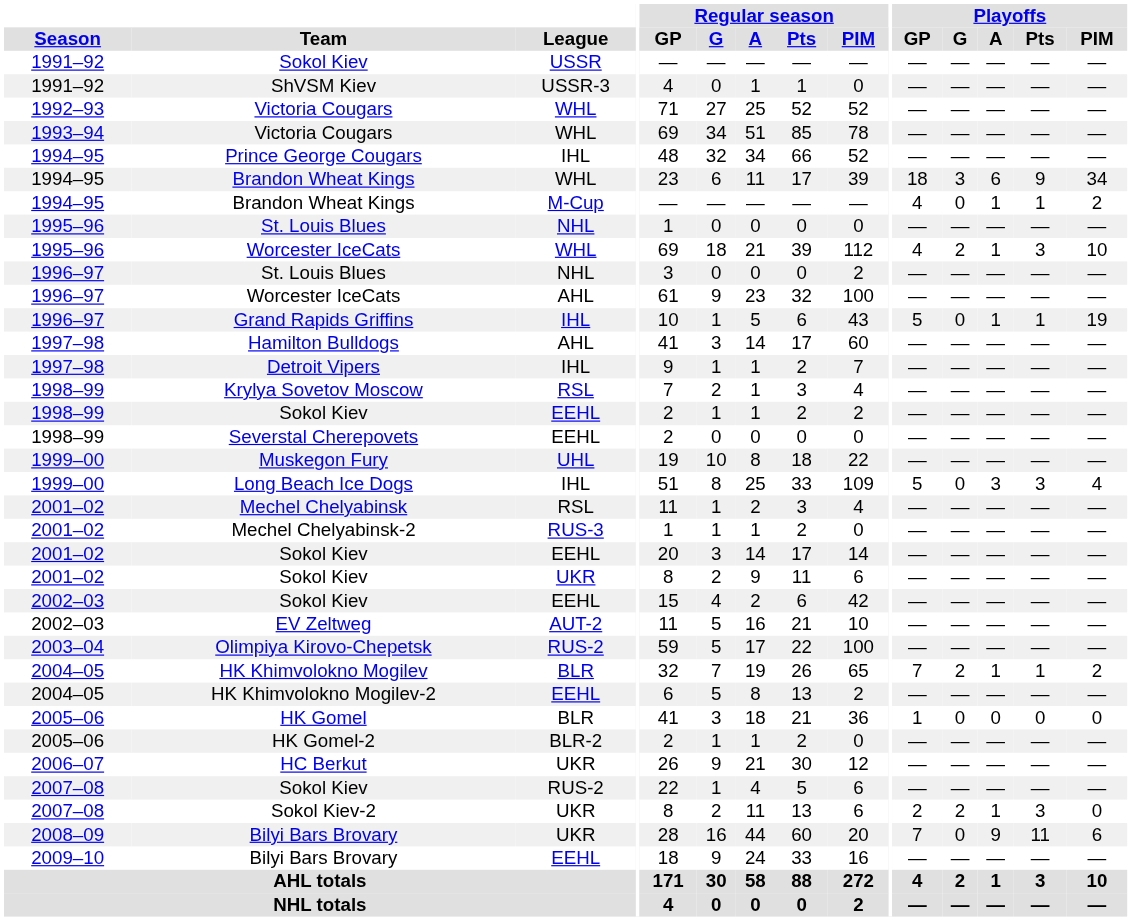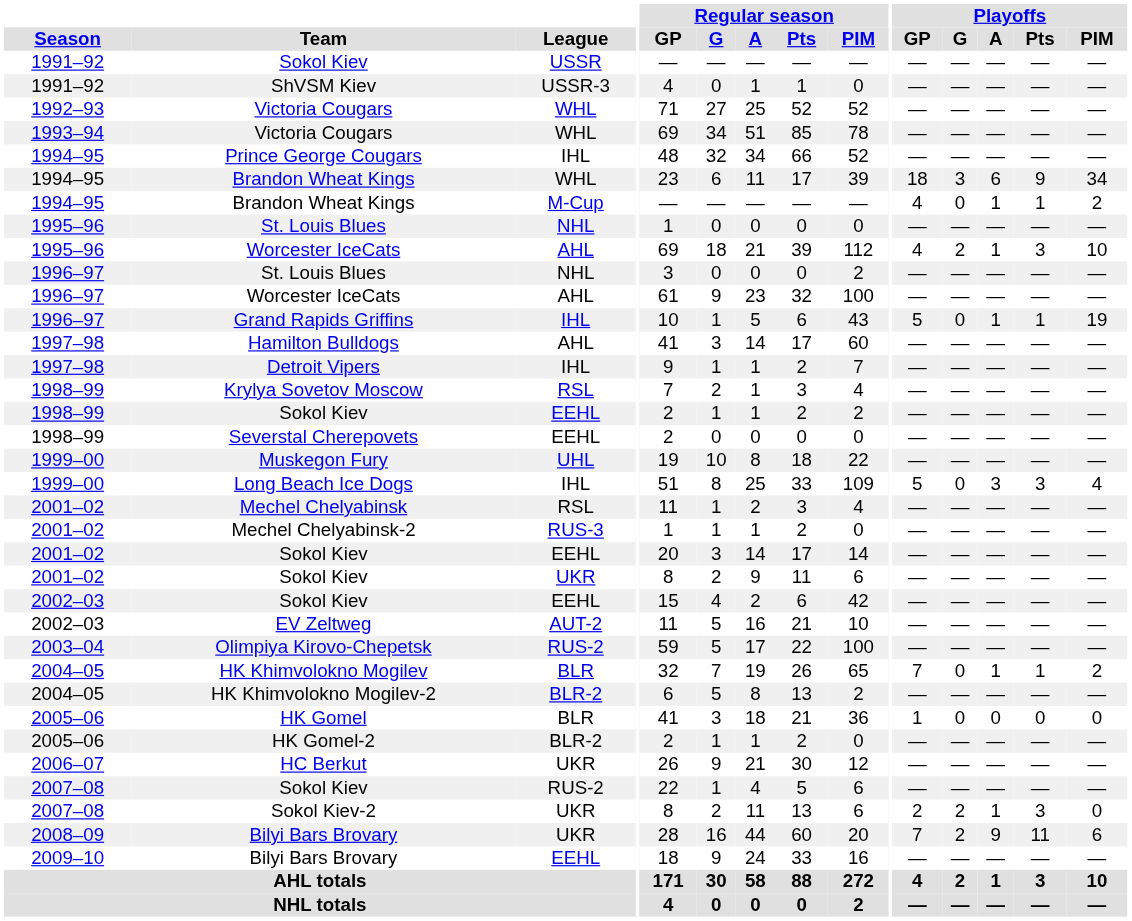(576, 249) WHL -> (576, 249) AHL
(960, 670) 2 -> (960, 670) 0
(576, 694) EEHL -> (576, 694) BLR-2
(960, 834) 0 -> (960, 834) 2
